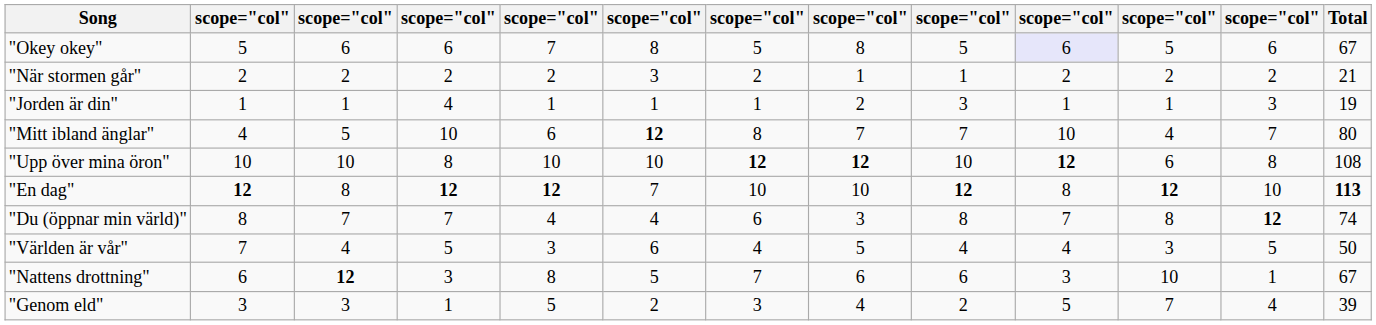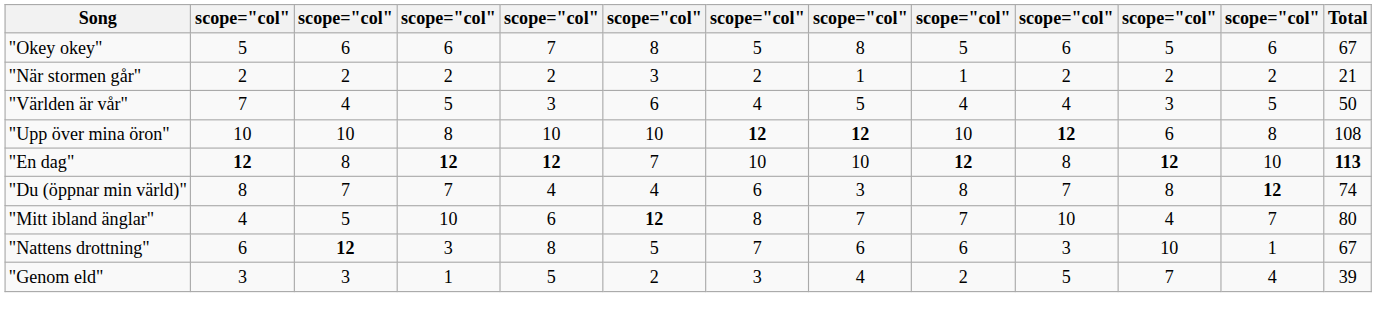(1066, 47) lavender background -> (1066, 47) no background
- row: (63, 104)
rows swapped: (68, 248) <-> (81, 133)
